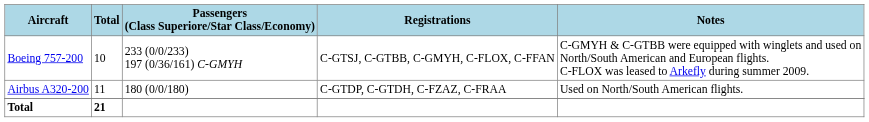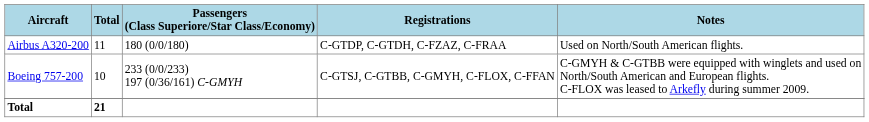rows swapped: (48, 89) <-> (45, 58)
